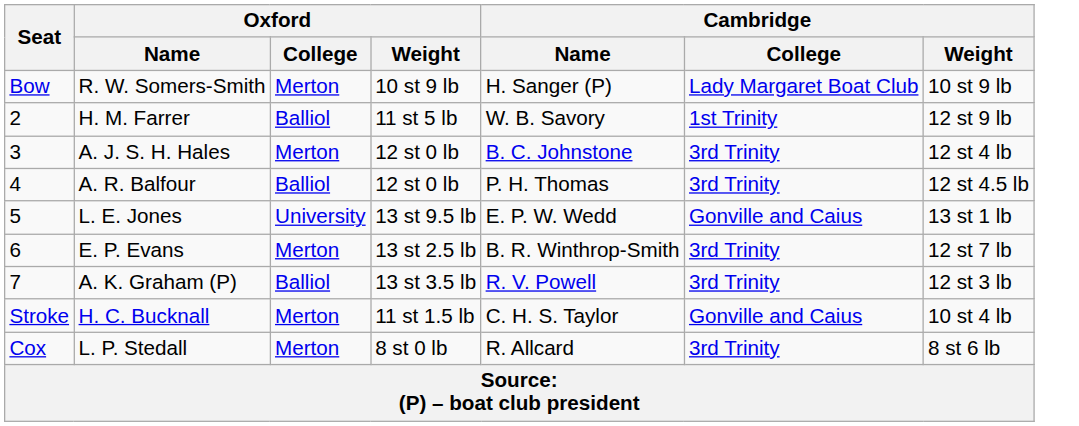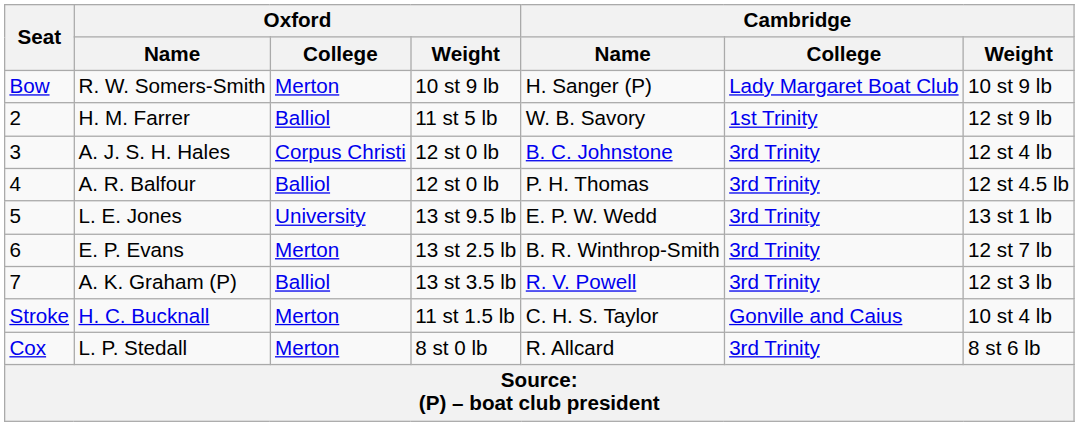(307, 151) Merton -> (340, 151) Corpus Christi
(776, 217) Gonville and Caius -> (774, 217) 3rd Trinity
